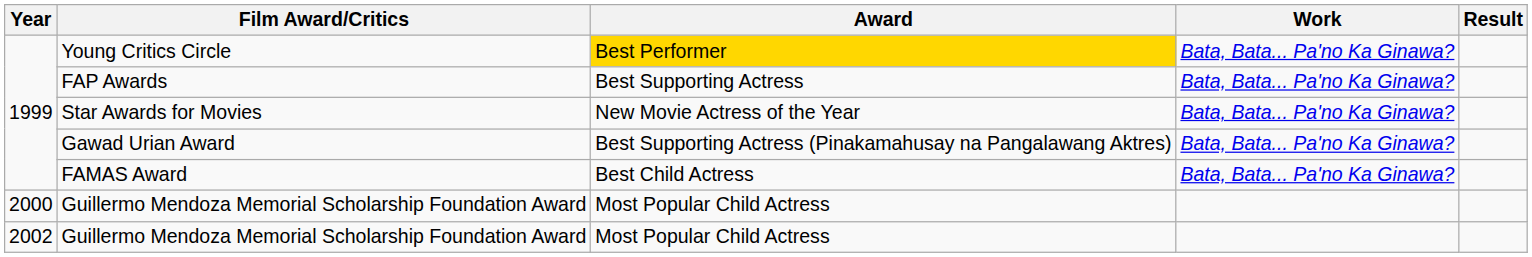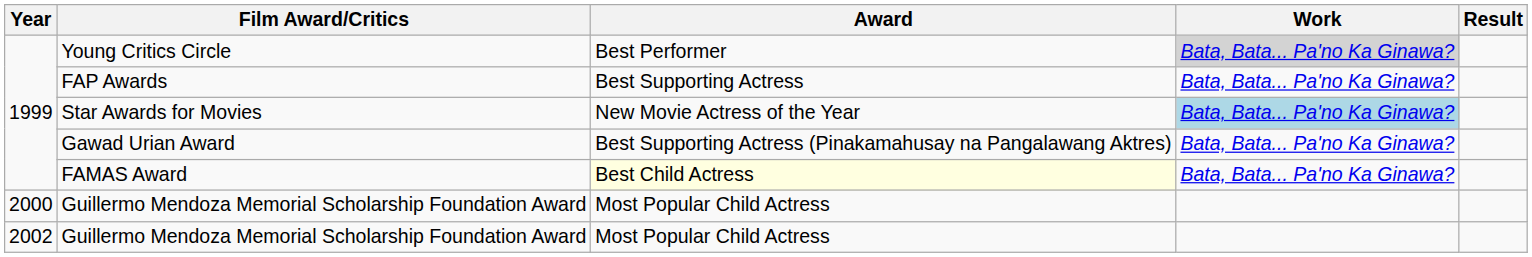(661, 50) gold background -> (661, 50) no background
(1317, 50) no background -> (1317, 50) lightgrey background
(1317, 112) no background -> (1317, 112) lightblue background
(674, 174) no background -> (674, 174) lightyellow background
